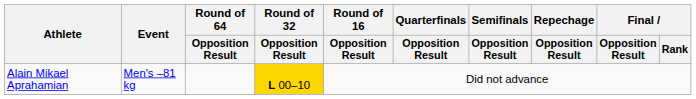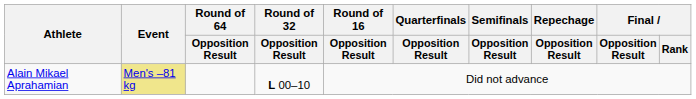(150, 80) no background -> (150, 80) khaki background
(289, 86) gold background -> (289, 86) no background
